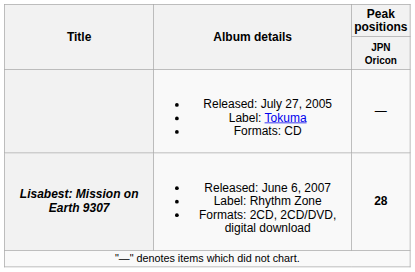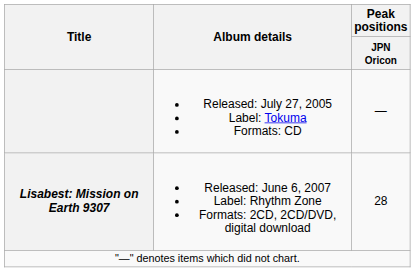(381, 201) bold -> (381, 201) normal
